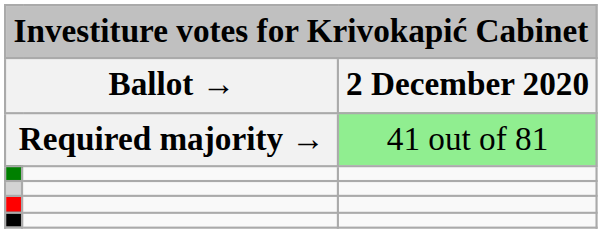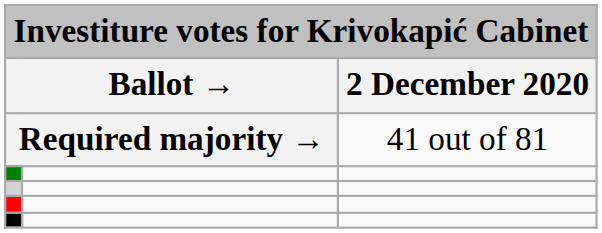(468, 137) lightgreen background -> (468, 137) no background
